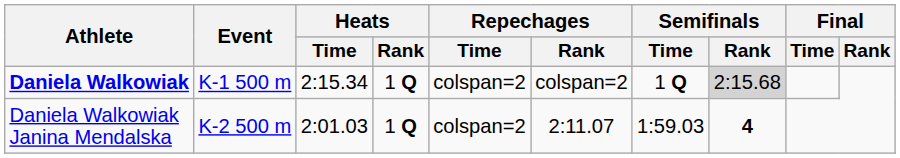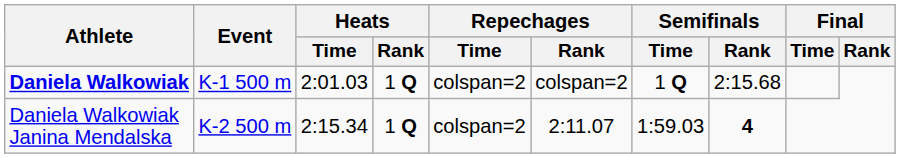(334, 83) 2:15.34 -> (334, 83) 2:01.03
(747, 83) lightgrey background -> (747, 83) no background
(334, 126) 2:01.03 -> (334, 126) 2:15.34
